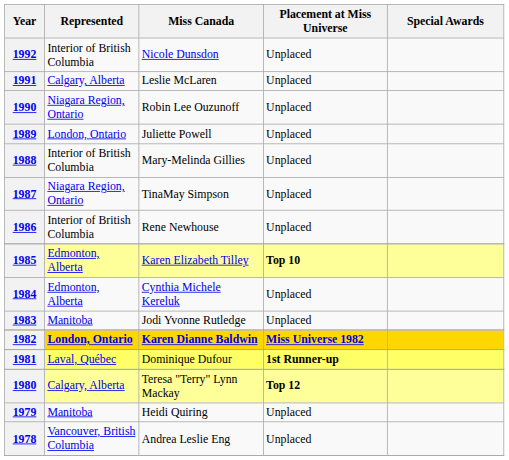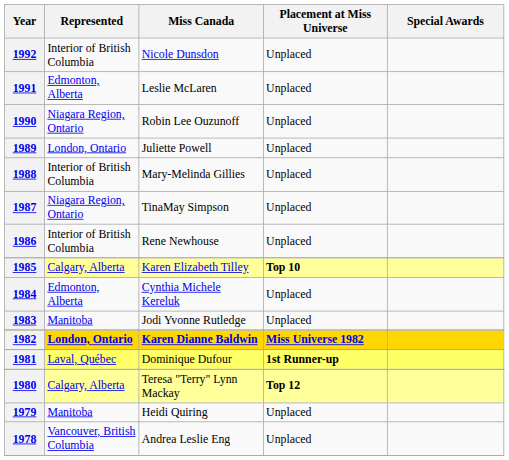(86, 81) Calgary, Alberta -> (73, 88) Edmonton, Alberta
(73, 261) Edmonton, Alberta -> (86, 268) Calgary, Alberta
